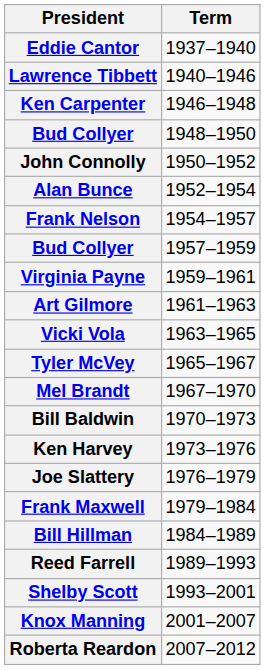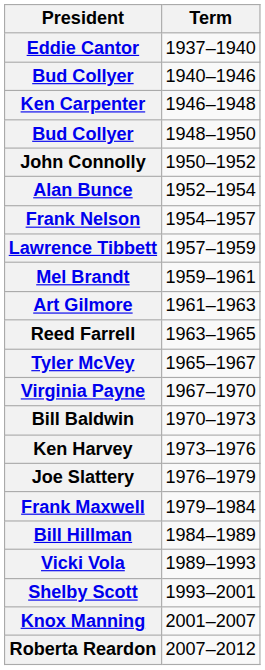(83, 76) Lawrence Tibbett -> (83, 76) Bud Collyer
(83, 248) Bud Collyer -> (83, 248) Lawrence Tibbett
(83, 276) Virginia Payne -> (83, 276) Mel Brandt
(83, 334) Vicki Vola -> (83, 334) Reed Farrell
(83, 391) Mel Brandt -> (83, 391) Virginia Payne
(83, 563) Reed Farrell -> (83, 563) Vicki Vola
